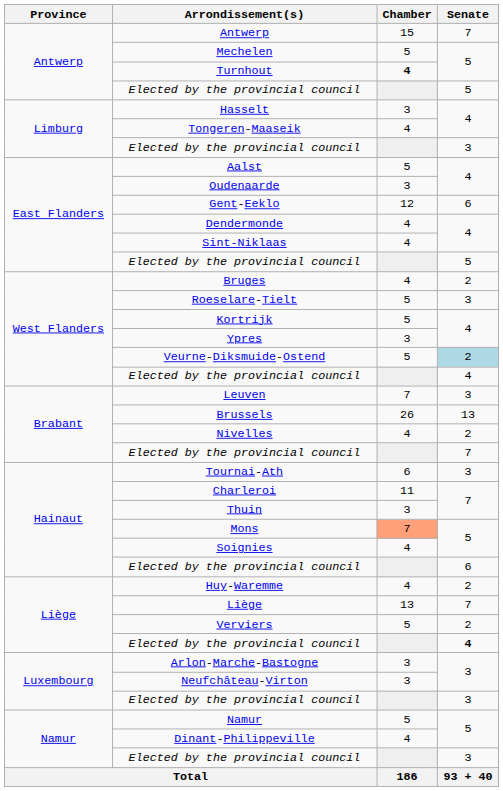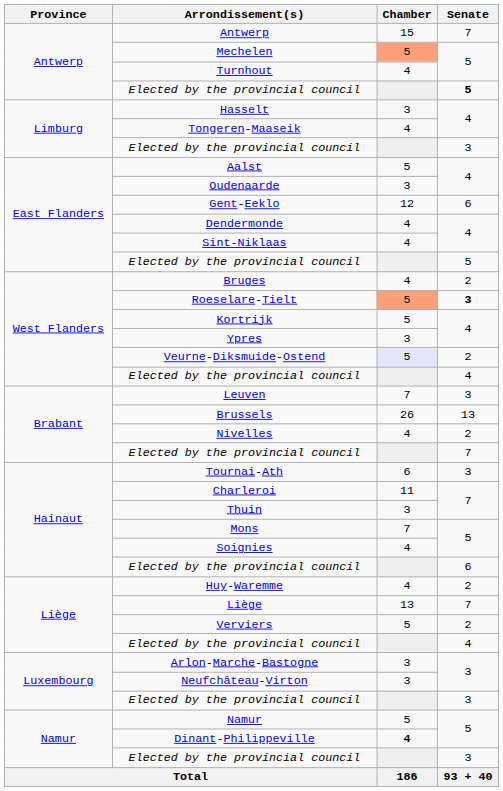(407, 52) no background -> (407, 52) lightsalmon background
(407, 71) bold -> (407, 71) normal
(468, 90) normal -> (468, 90) bold
(407, 300) no background -> (407, 300) lightsalmon background
(468, 300) normal -> (468, 300) bold
(407, 357) no background -> (407, 357) lavender background
(468, 357) lightblue background -> (468, 357) no background
(407, 529) lightsalmon background -> (407, 529) no background
(468, 643) bold -> (468, 643) normal
(407, 739) normal -> (407, 739) bold
